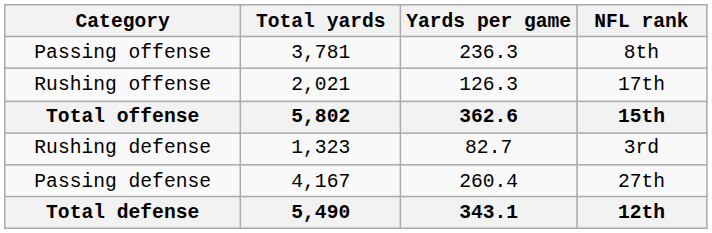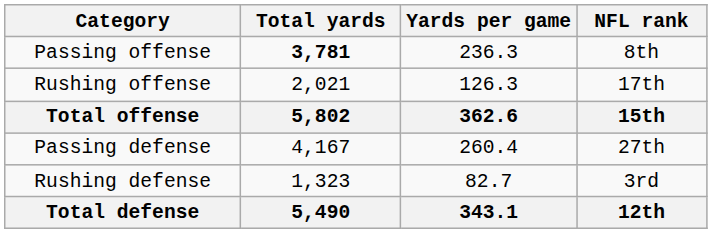(321, 53) normal -> (321, 53) bold
rows swapped: (123, 181) <-> (123, 149)
